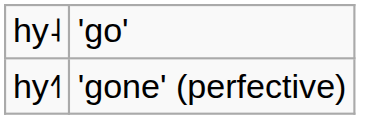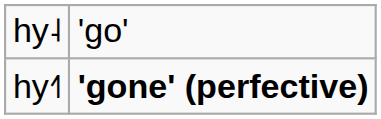(212, 85) normal -> (223, 85) bold
